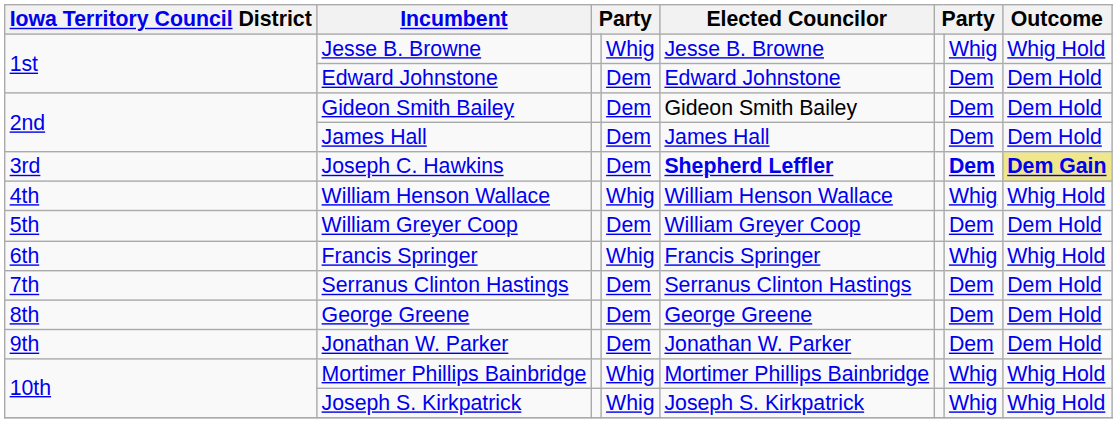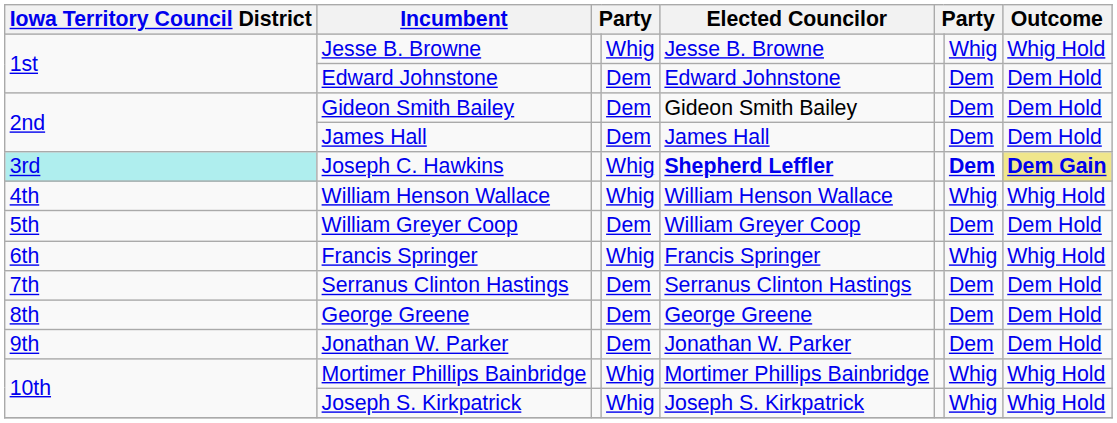(25, 166) no background -> (25, 166) paleturquoise background
(629, 166) Dem -> (630, 166) Whig
